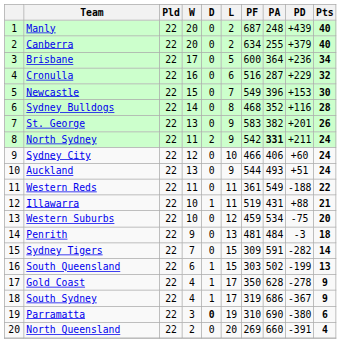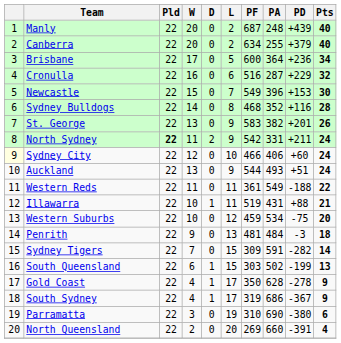(171, 139) normal -> (171, 139) bold
(274, 139) bold -> (274, 139) normal
(14, 155) no background -> (14, 155) lightyellow background
(212, 314) bold -> (212, 314) normal
